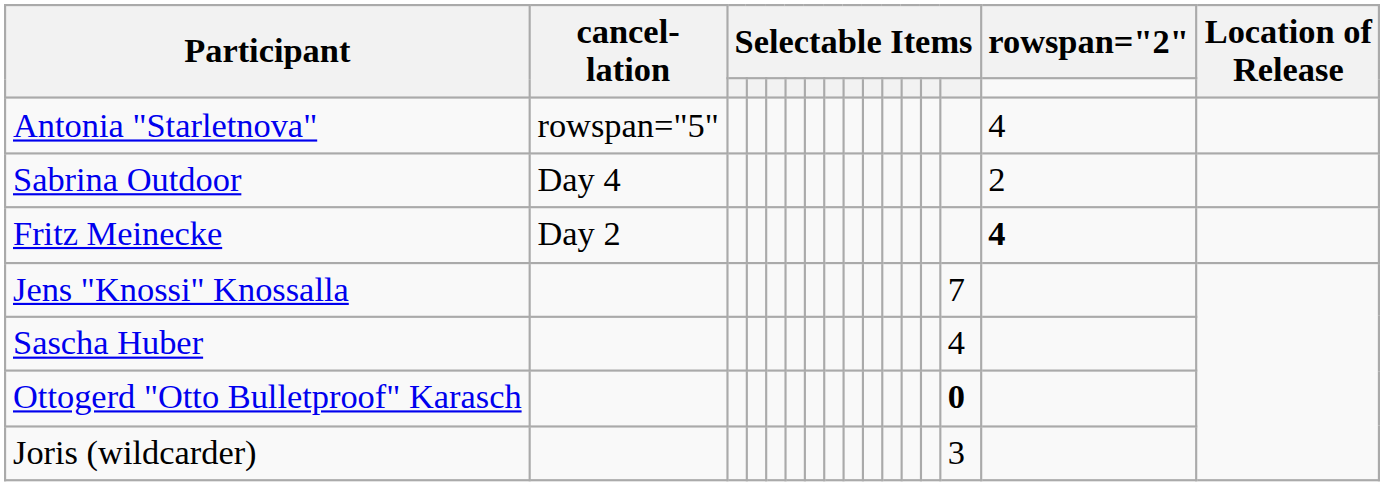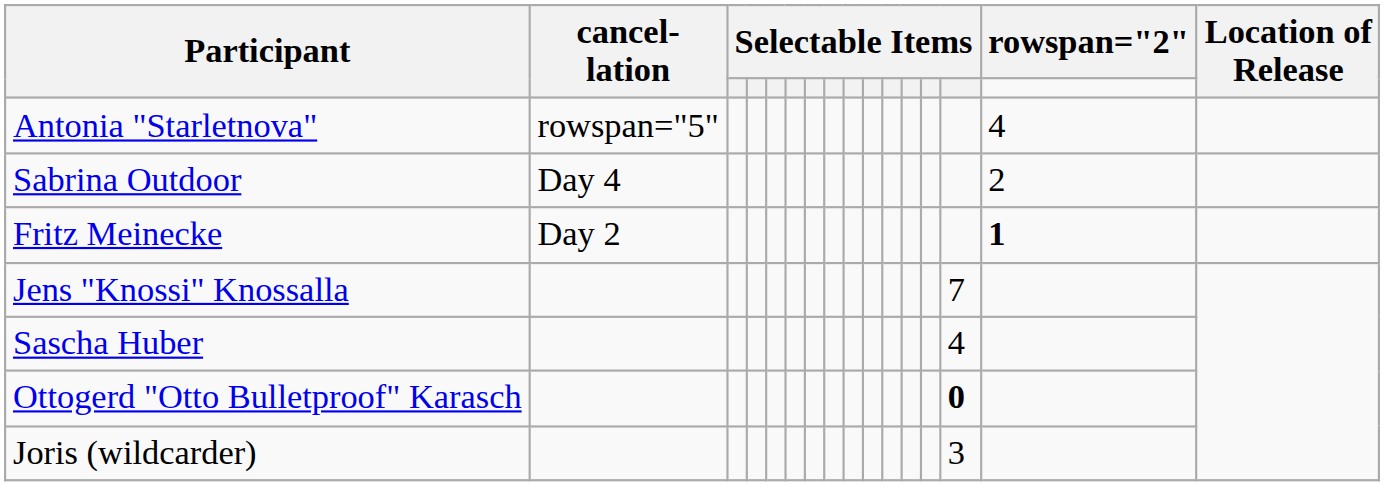(997, 234) 4 -> (997, 234) 1
